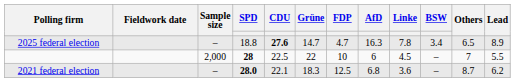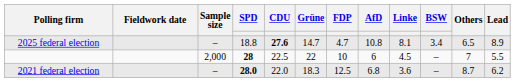(374, 43) 16.3 -> (374, 43) 10.8
(405, 43) 7.8 -> (405, 43) 8.1
(280, 71) 22.1 -> (280, 71) 22.0
